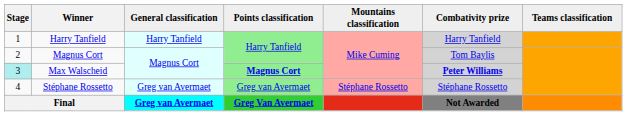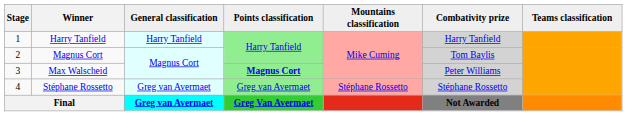(18, 71) paleturquoise background -> (18, 71) no background
(473, 71) bold -> (473, 71) normal
